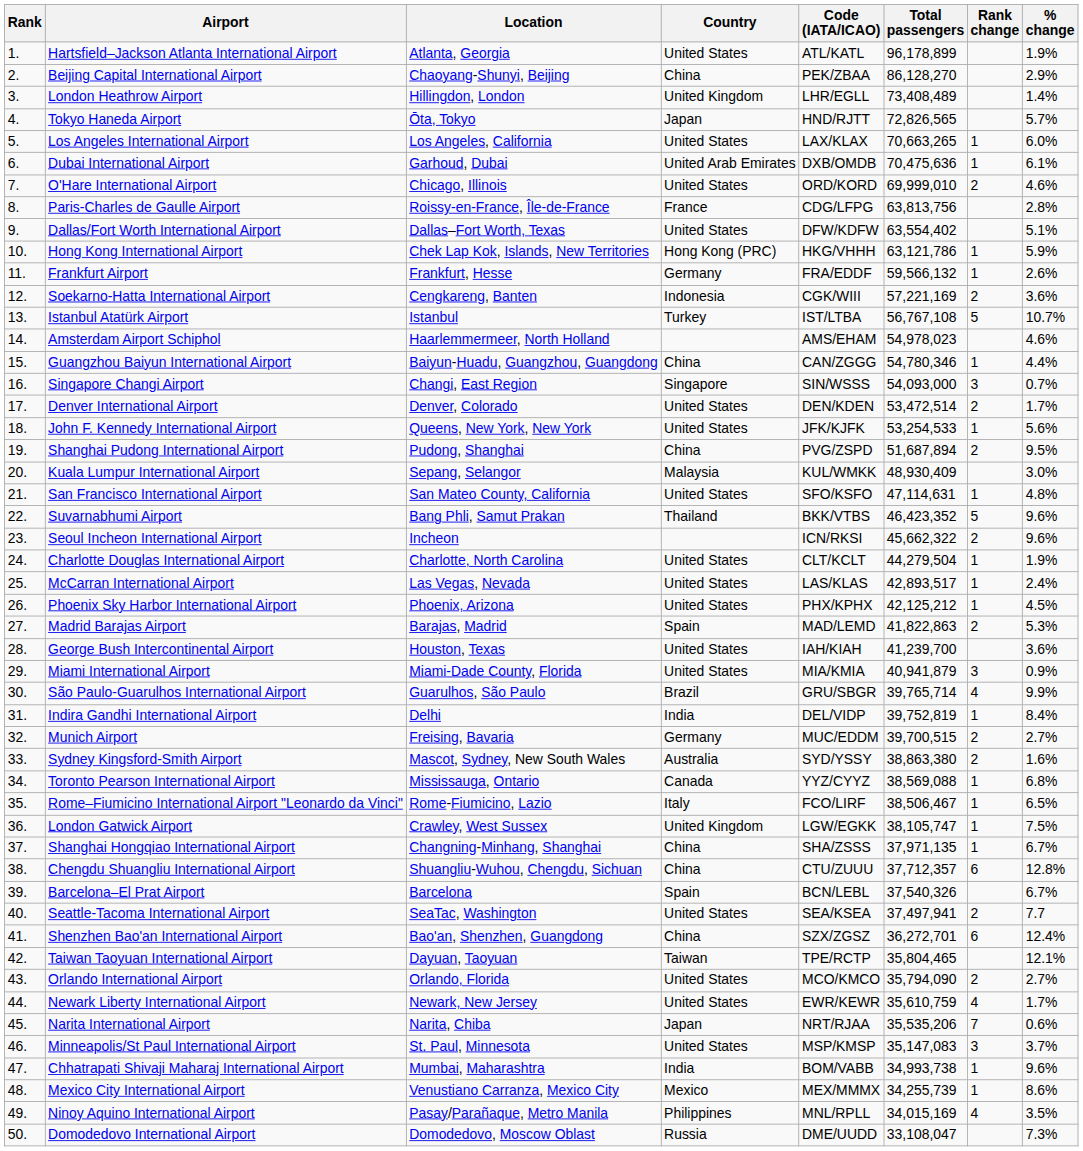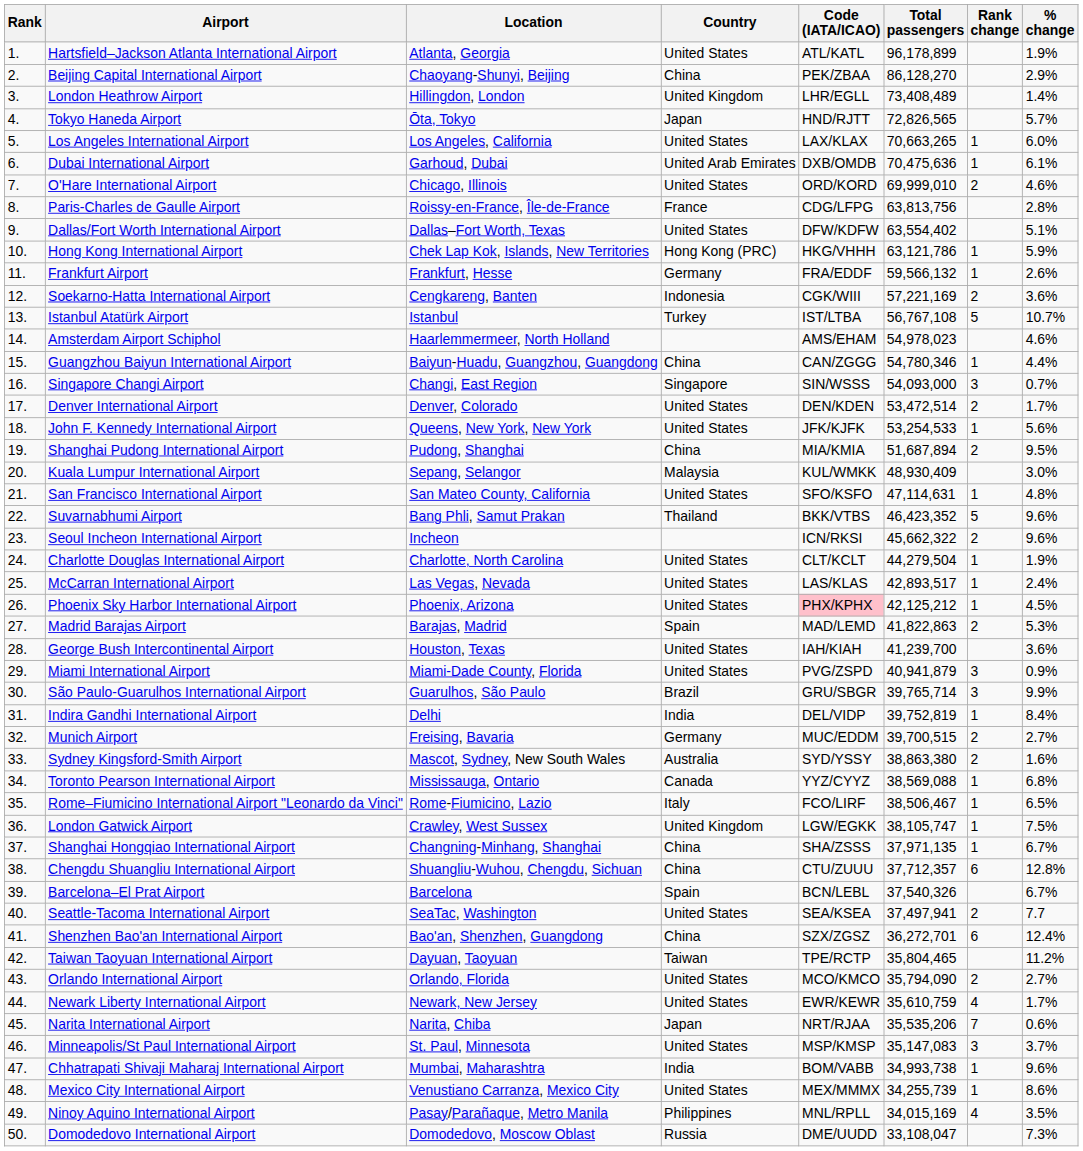(837, 450) PVG/ZSPD -> (833, 450) MIA/KMIA
(837, 605) no background -> (837, 605) pink background
(833, 671) MIA/KMIA -> (837, 671) PVG/ZSPD
(974, 693) 4 -> (974, 693) 3
(1045, 958) 12.1% -> (1045, 958) 11.2%
(686, 1090) Mexico -> (706, 1090) United States
